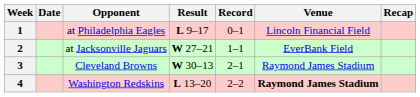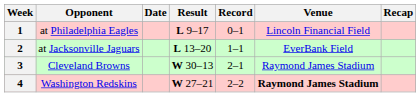columns swapped: (49, 13) <-> (116, 13)
(192, 48) W 27–21 -> (192, 48) L 13–20
(192, 83) L 13–20 -> (192, 83) W 27–21
